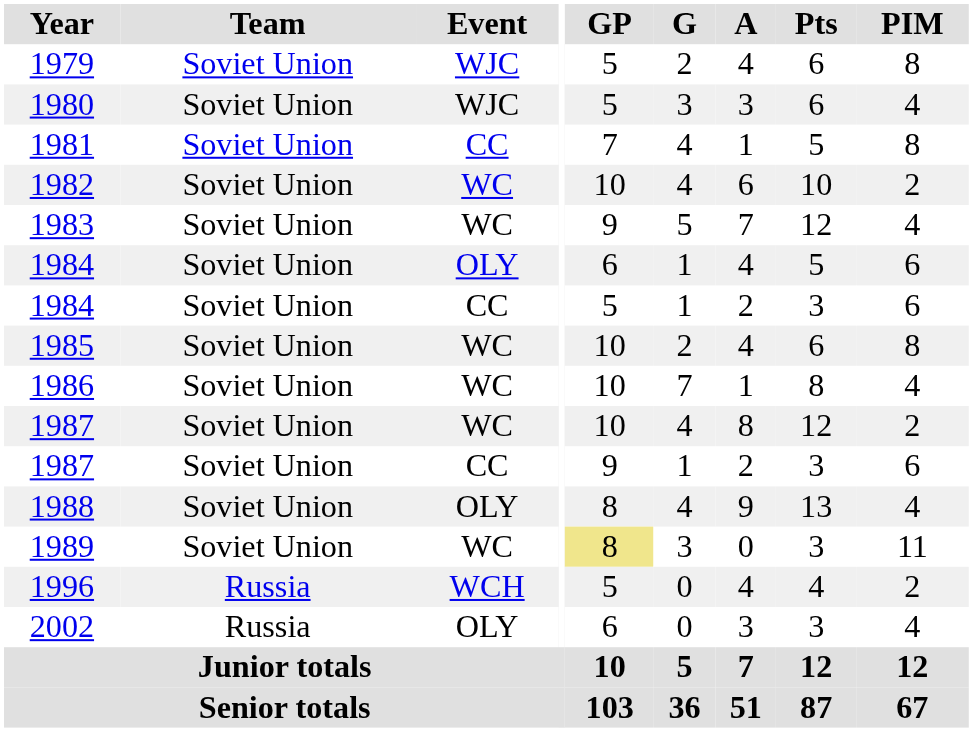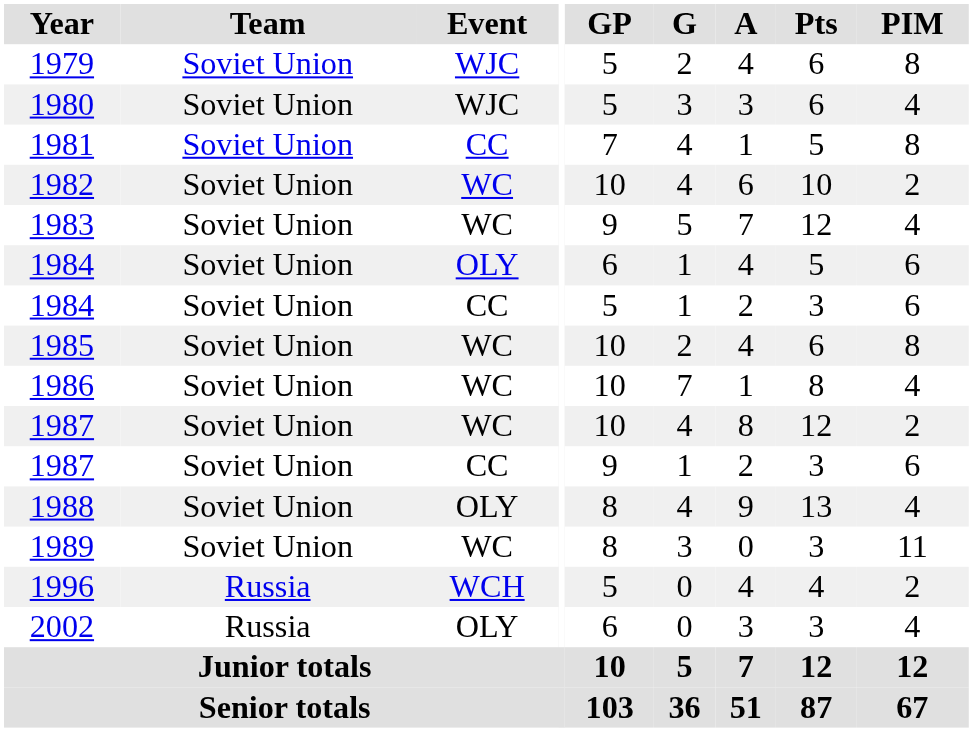(610, 546) khaki background -> (610, 546) no background
